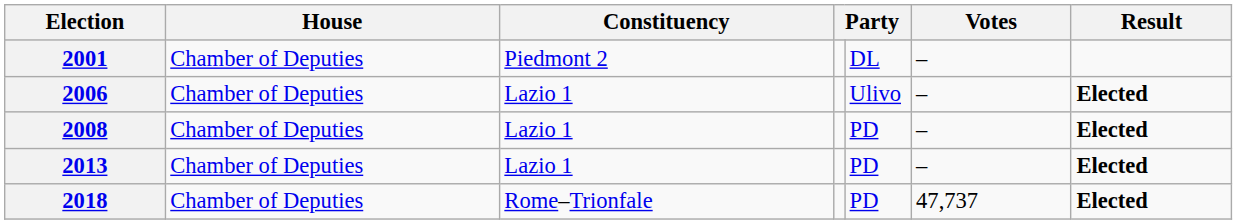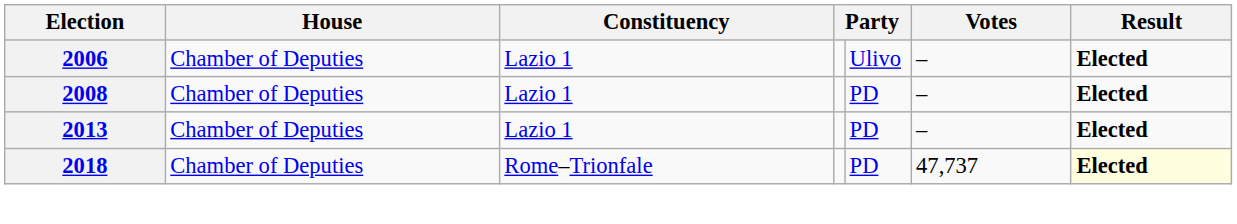- row: (85, 58)
(1112, 201) no background -> (1112, 165) lightyellow background
